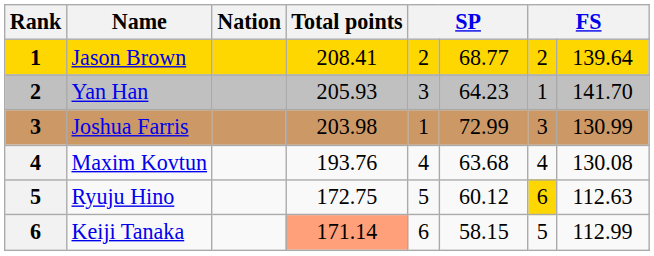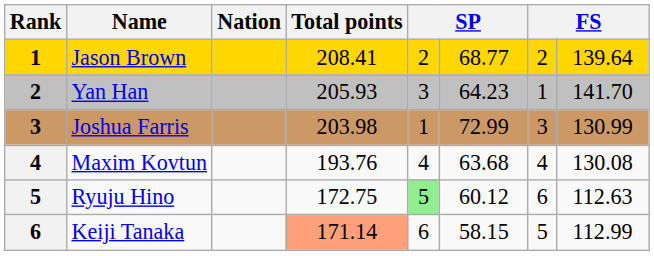(424, 197) no background -> (424, 197) lightgreen background
(542, 197) gold background -> (542, 197) no background
